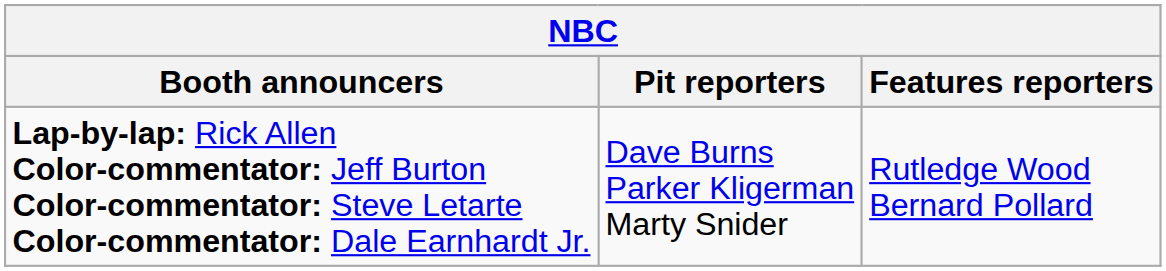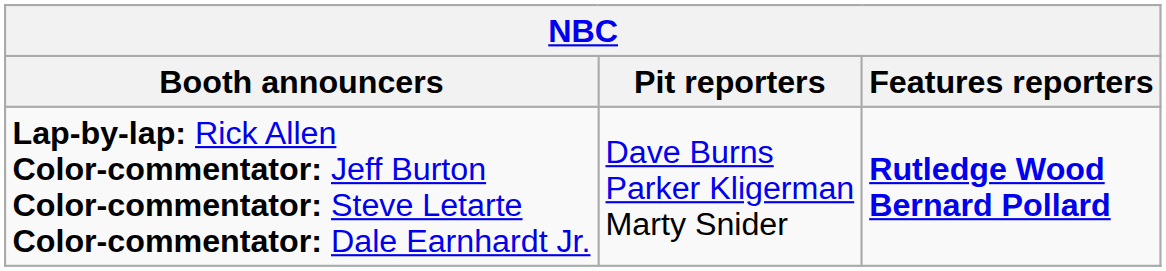(981, 187) normal -> (990, 187) bold
